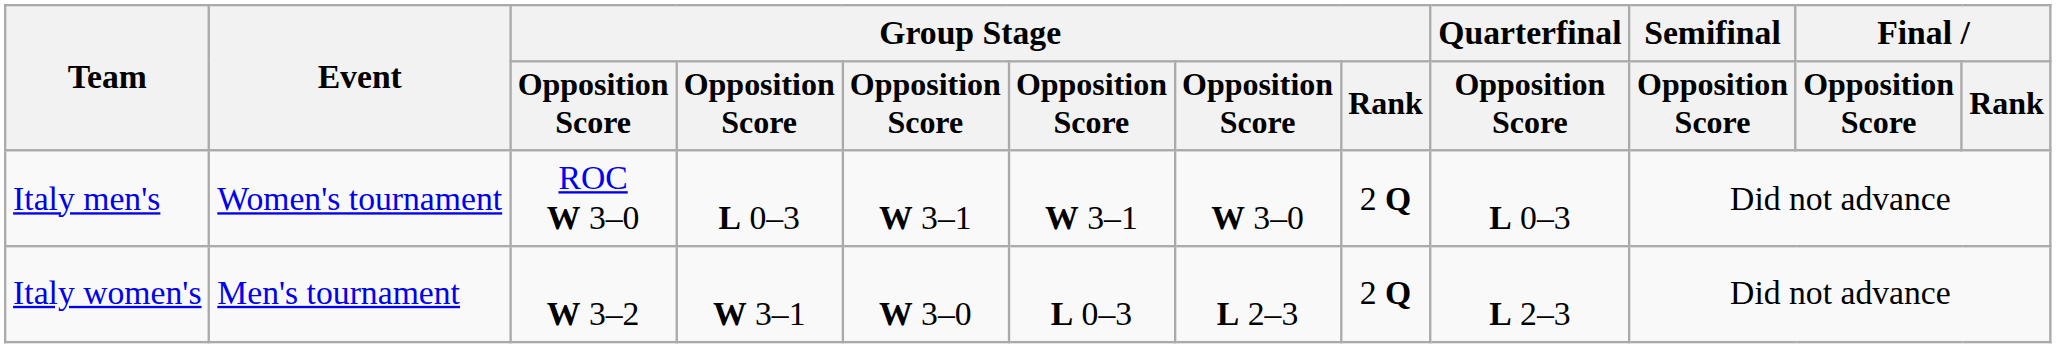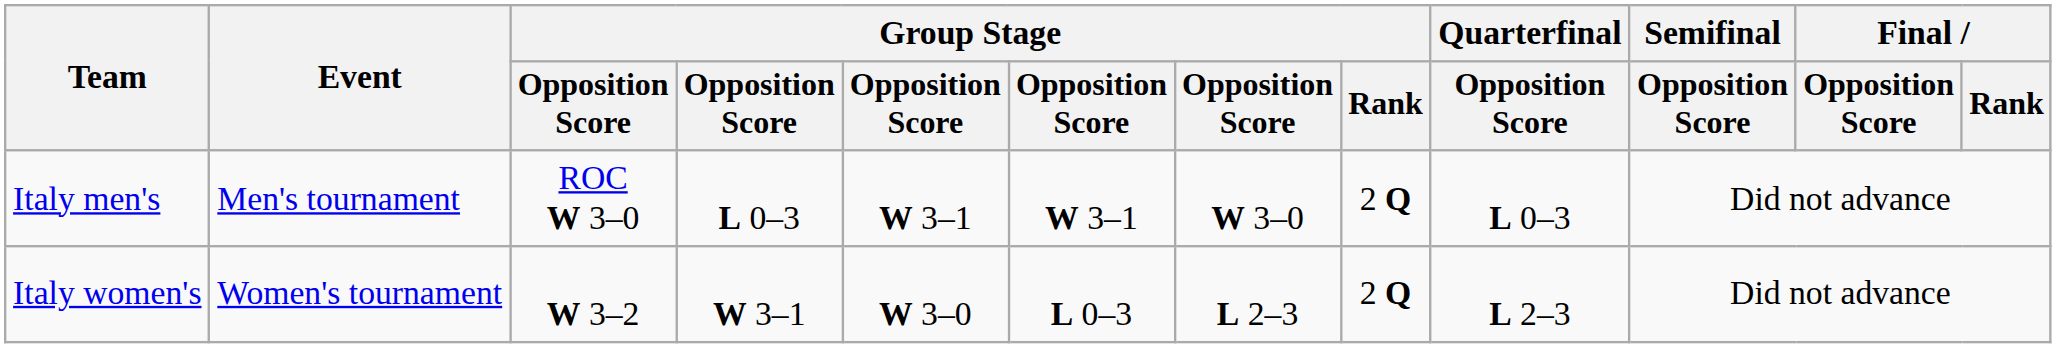(360, 198) Women's tournament -> (339, 198) Men's tournament
(339, 293) Men's tournament -> (360, 293) Women's tournament
